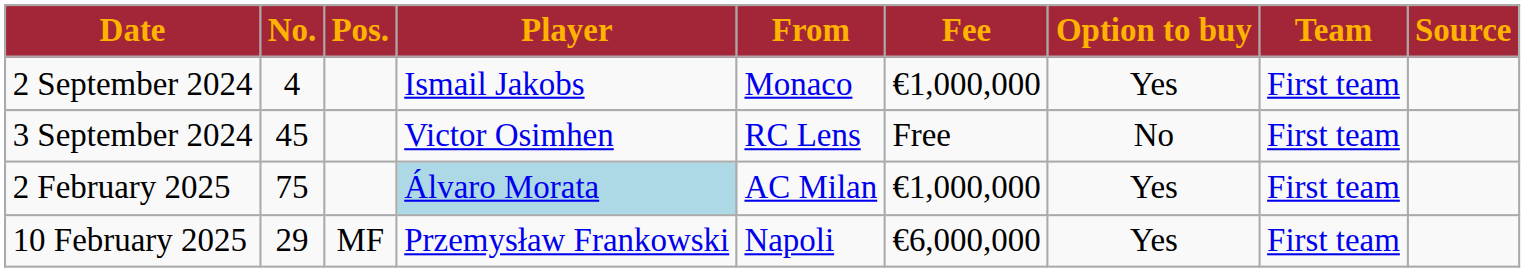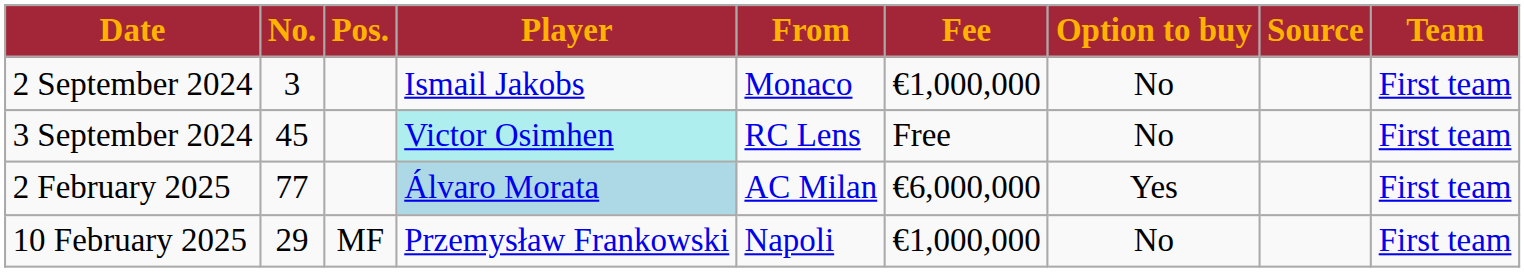columns swapped: (1333, 30) <-> (1463, 30)
(292, 82) 4 -> (292, 82) 3
(1154, 82) Yes -> (1154, 82) No
(509, 135) no background -> (509, 135) paleturquoise background
(292, 187) 75 -> (292, 187) 77
(967, 187) €1,000,000 -> (967, 187) €6,000,000
(967, 239) €6,000,000 -> (967, 239) €1,000,000
(1154, 239) Yes -> (1154, 239) No
